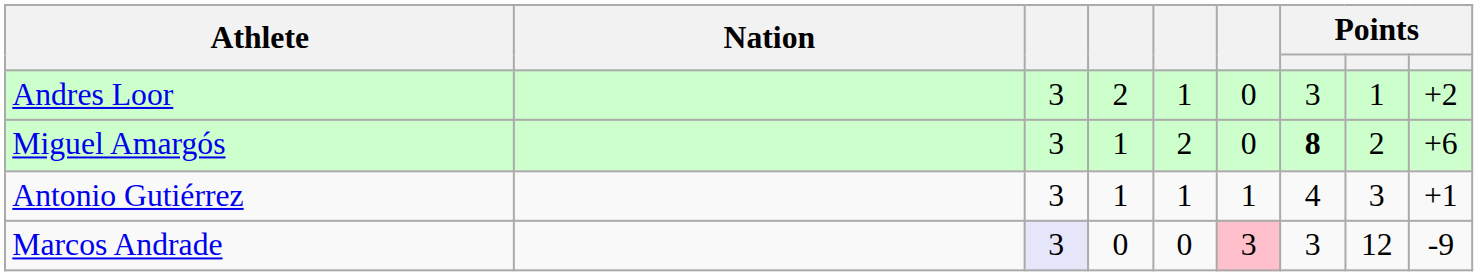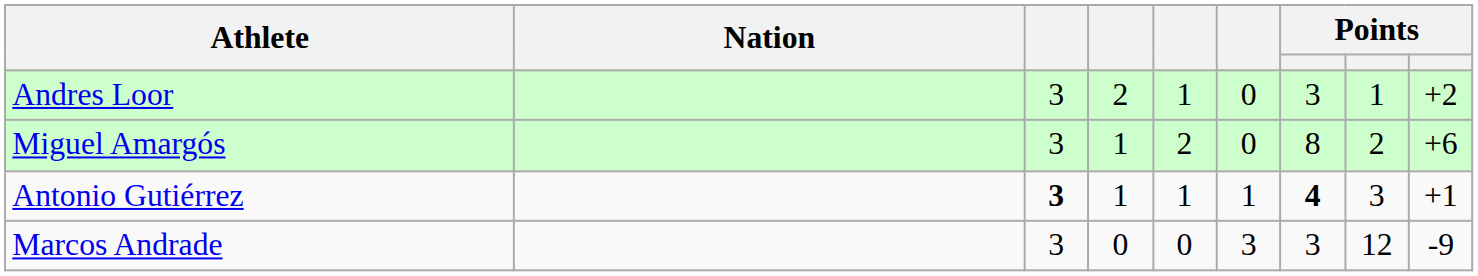(1313, 144) bold -> (1313, 144) normal
(1056, 194) normal -> (1056, 194) bold
(1313, 194) normal -> (1313, 194) bold
(1056, 245) lavender background -> (1056, 245) no background
(1249, 245) pink background -> (1249, 245) no background
